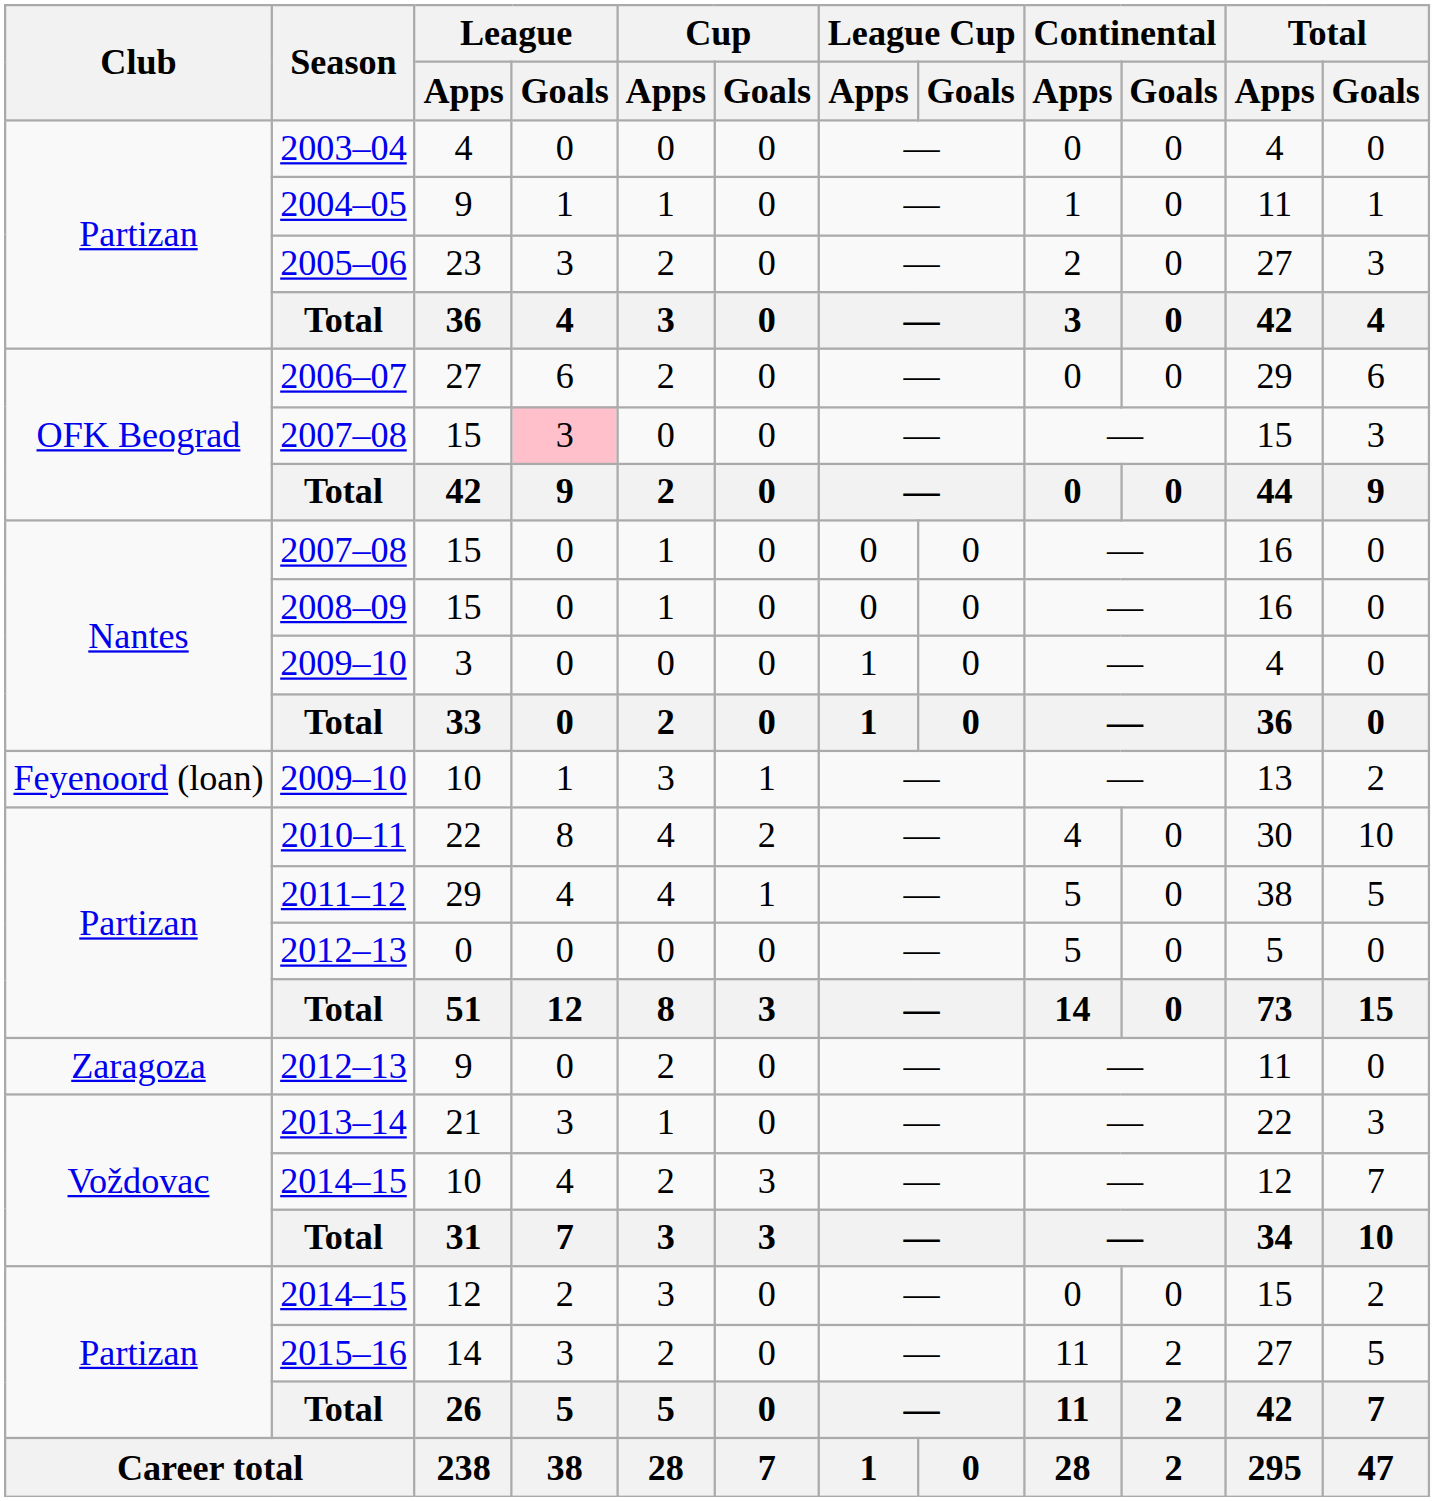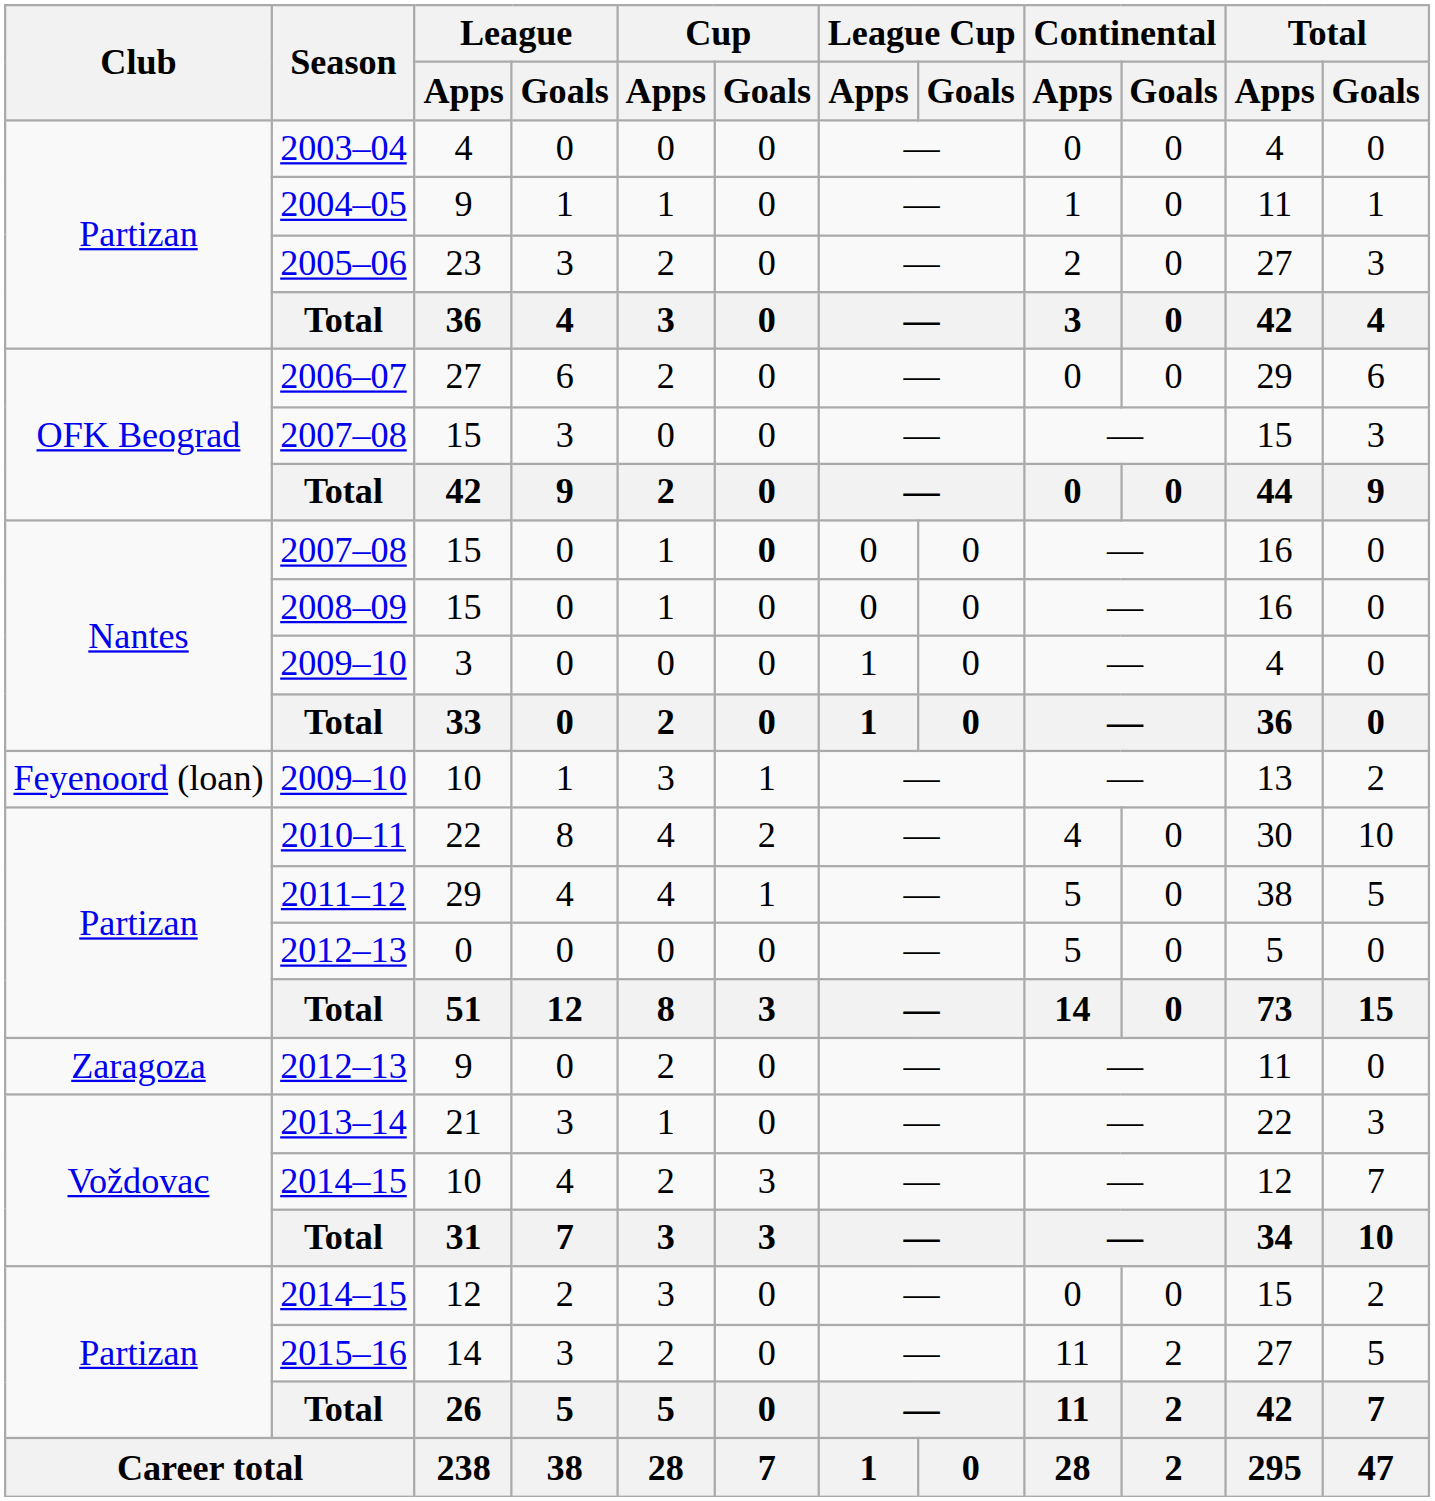(565, 434) pink background -> (565, 434) no background
(767, 549) normal -> (767, 549) bold
